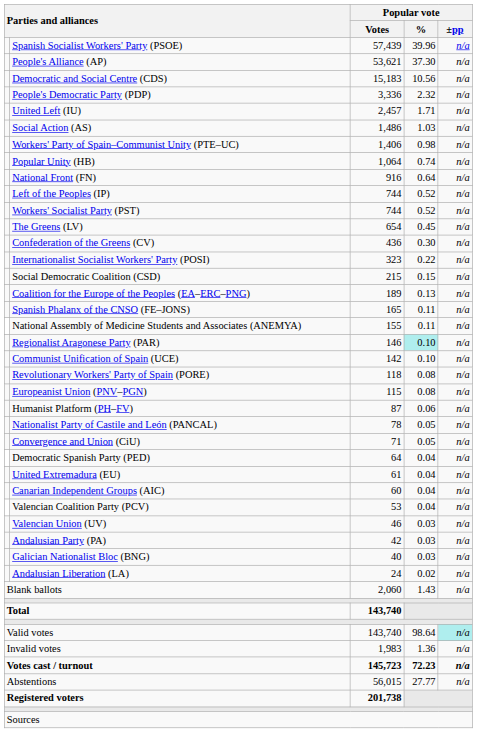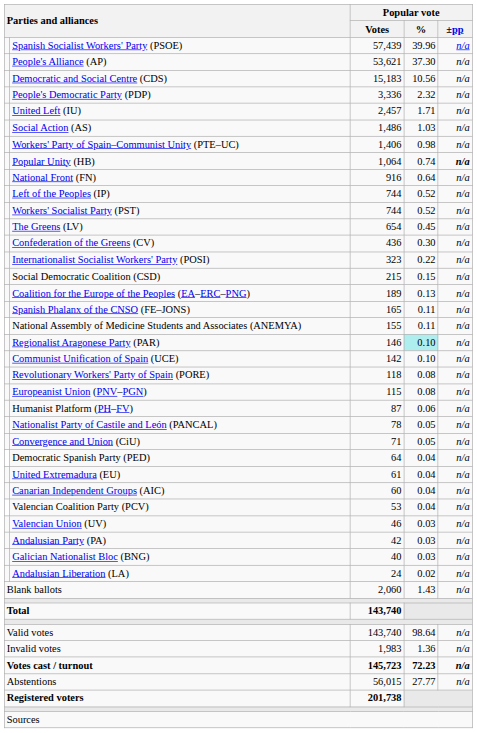(463, 161) normal -> (463, 161) bold
(463, 632) paleturquoise background -> (463, 632) no background
